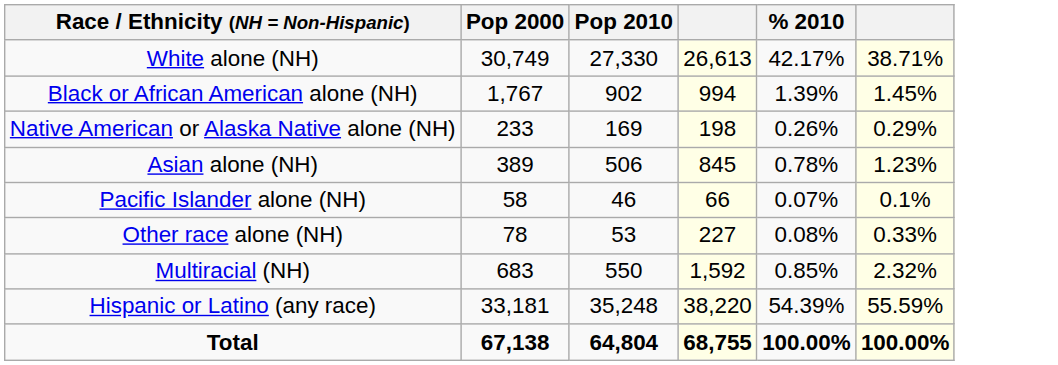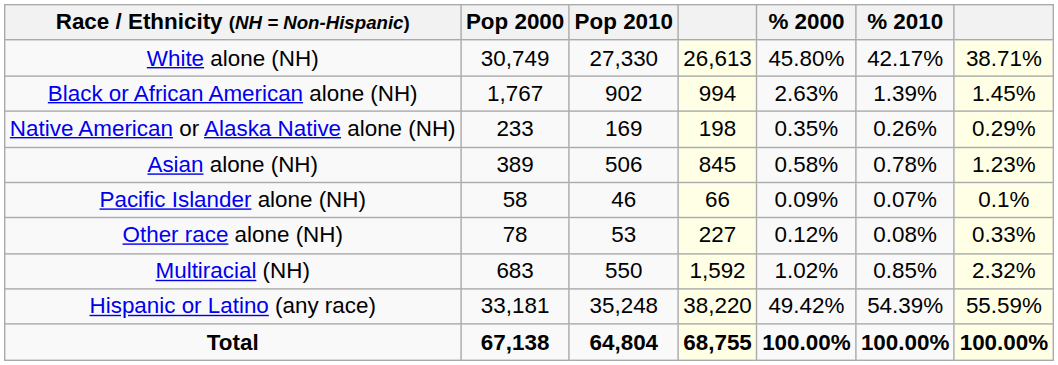+ column: (806, 22)
